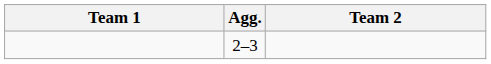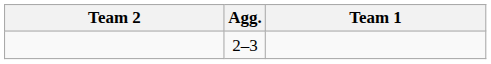columns swapped: (114, 17) <-> (376, 17)
